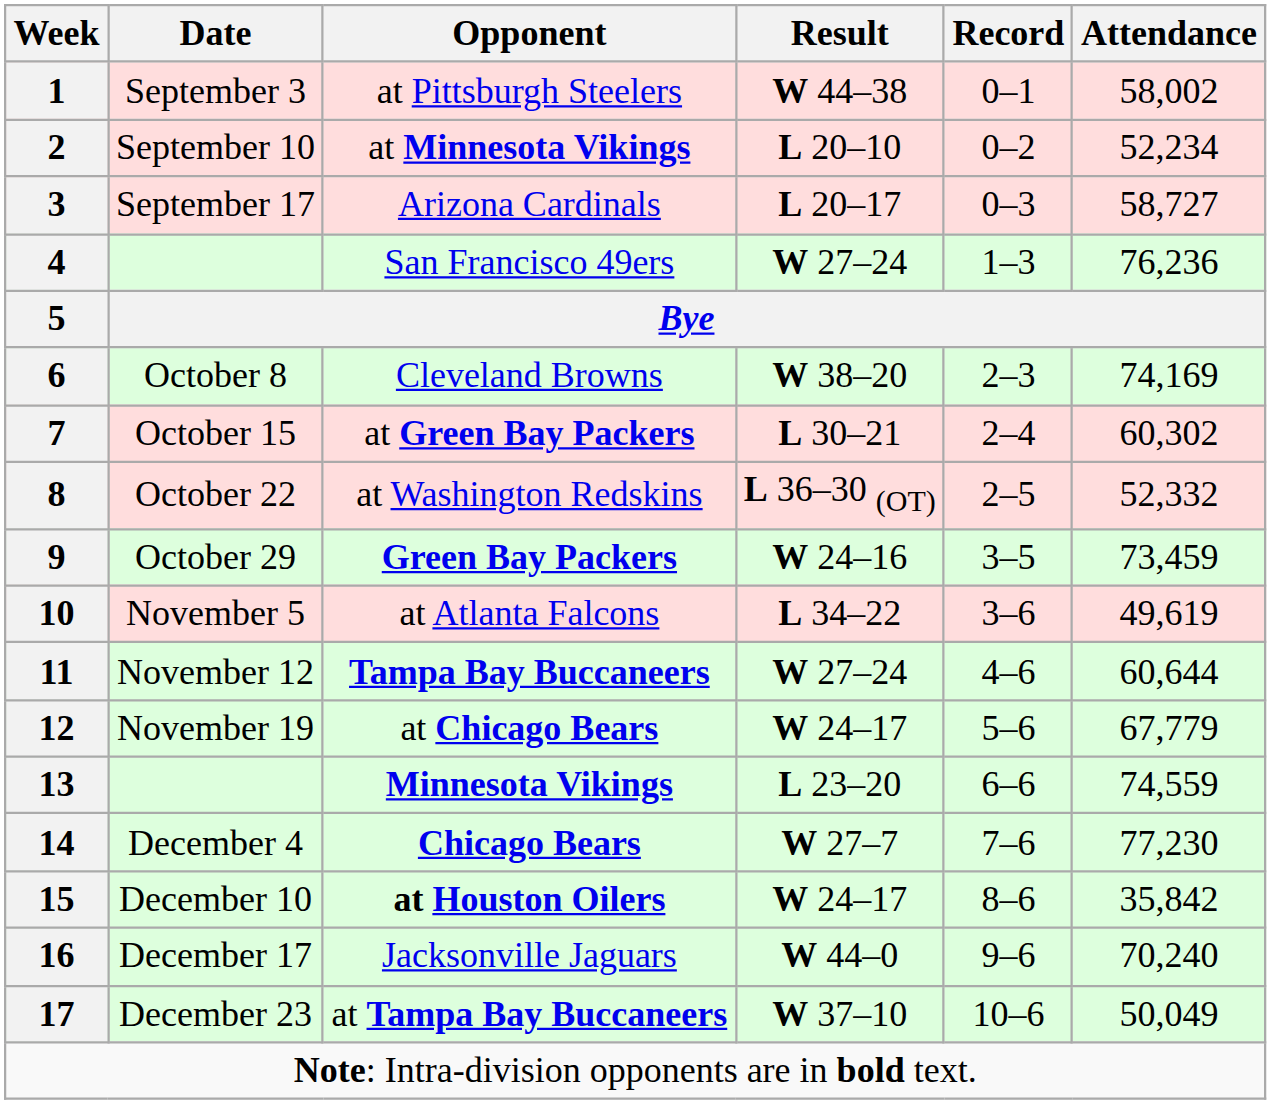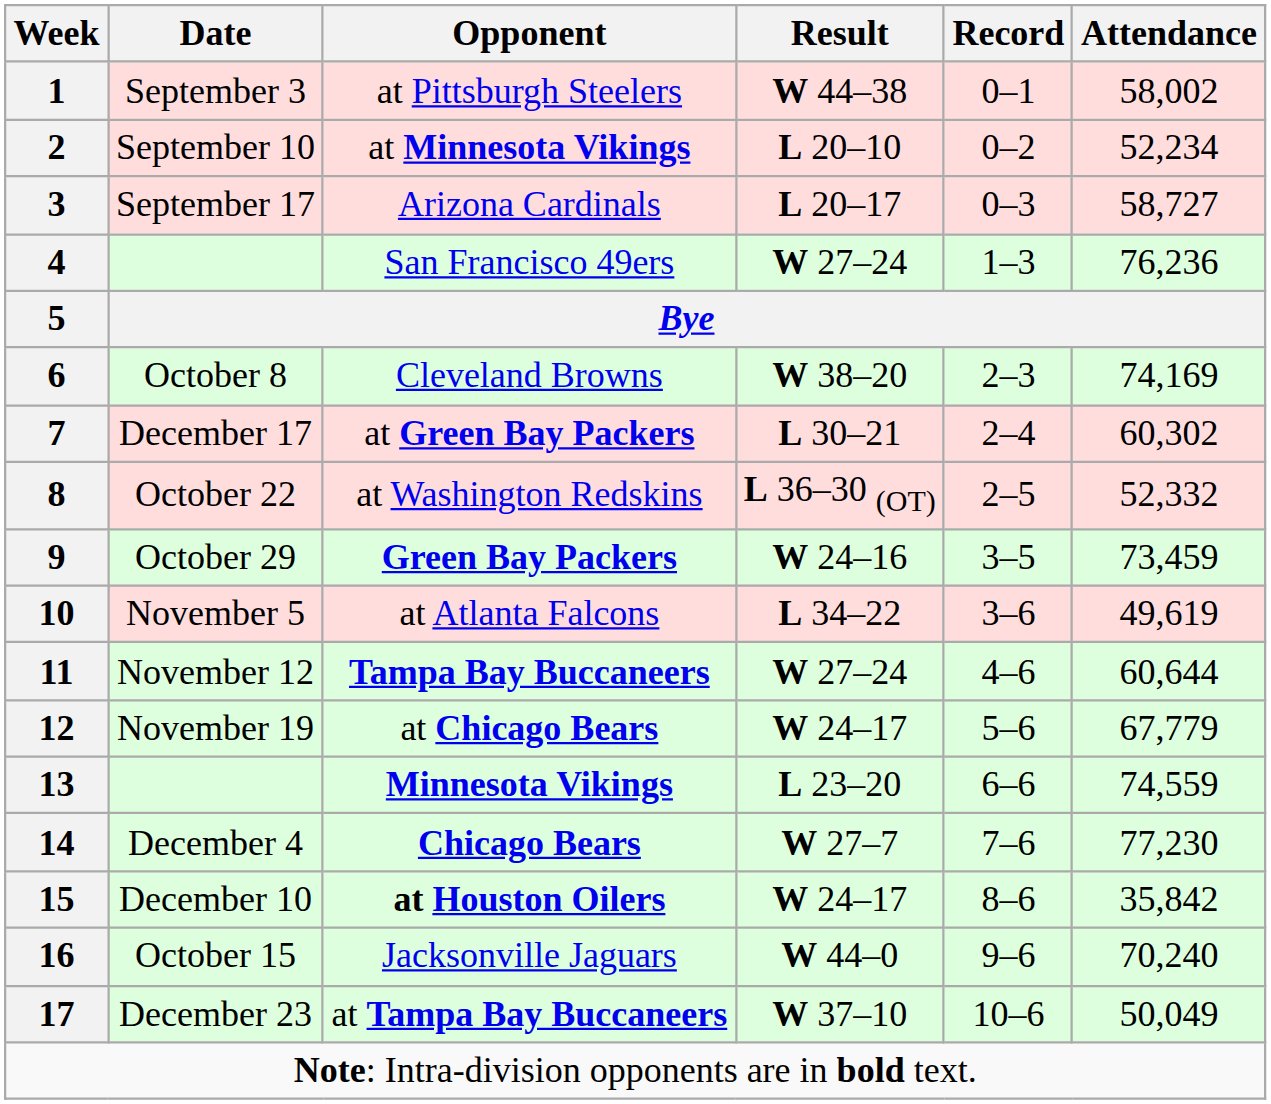(215, 432) October 15 -> (215, 432) December 17
(215, 955) December 17 -> (215, 955) October 15
